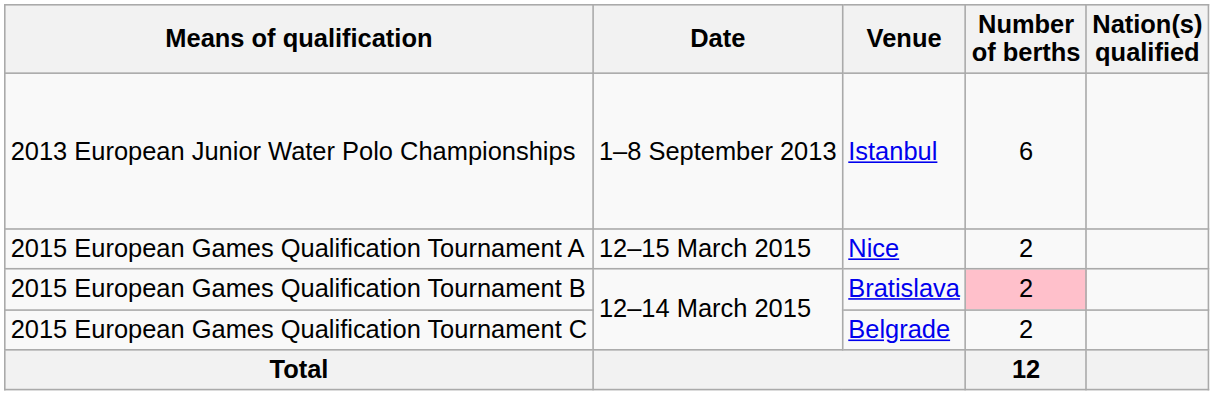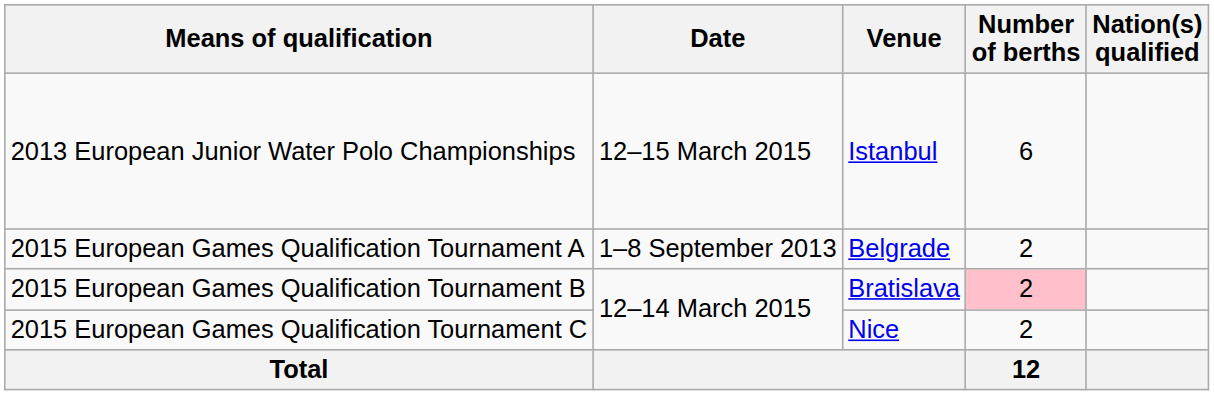(718, 150) 1–8 September 2013 -> (705, 150) 12–15 March 2015
(705, 248) 12–15 March 2015 -> (718, 248) 1–8 September 2013
(874, 248) Nice -> (899, 248) Belgrade
(899, 329) Belgrade -> (874, 329) Nice
